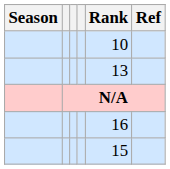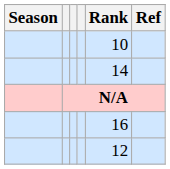(120, 71) 13 -> (120, 71) 14
(120, 151) 15 -> (120, 151) 12
